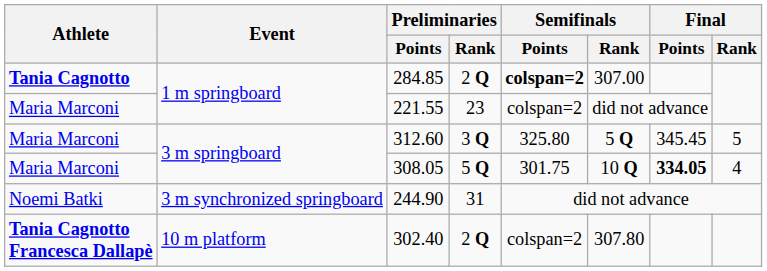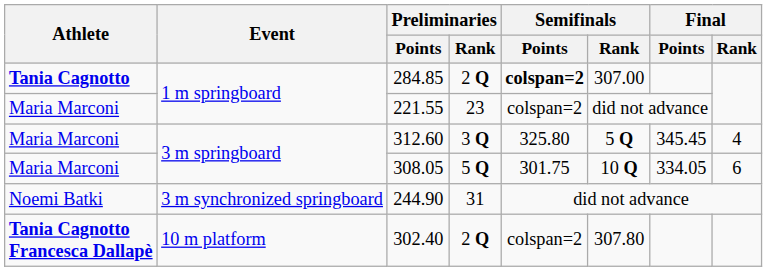(737, 138) 5 -> (737, 138) 4
(681, 169) bold -> (681, 169) normal
(737, 169) 4 -> (737, 169) 6
